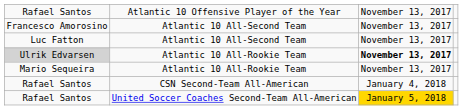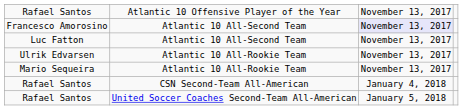(406, 26) no background -> (406, 26) lavender background
(57, 55) lightgrey background -> (57, 55) no background
(406, 55) bold -> (406, 55) normal
(406, 98) gold background -> (406, 98) no background
